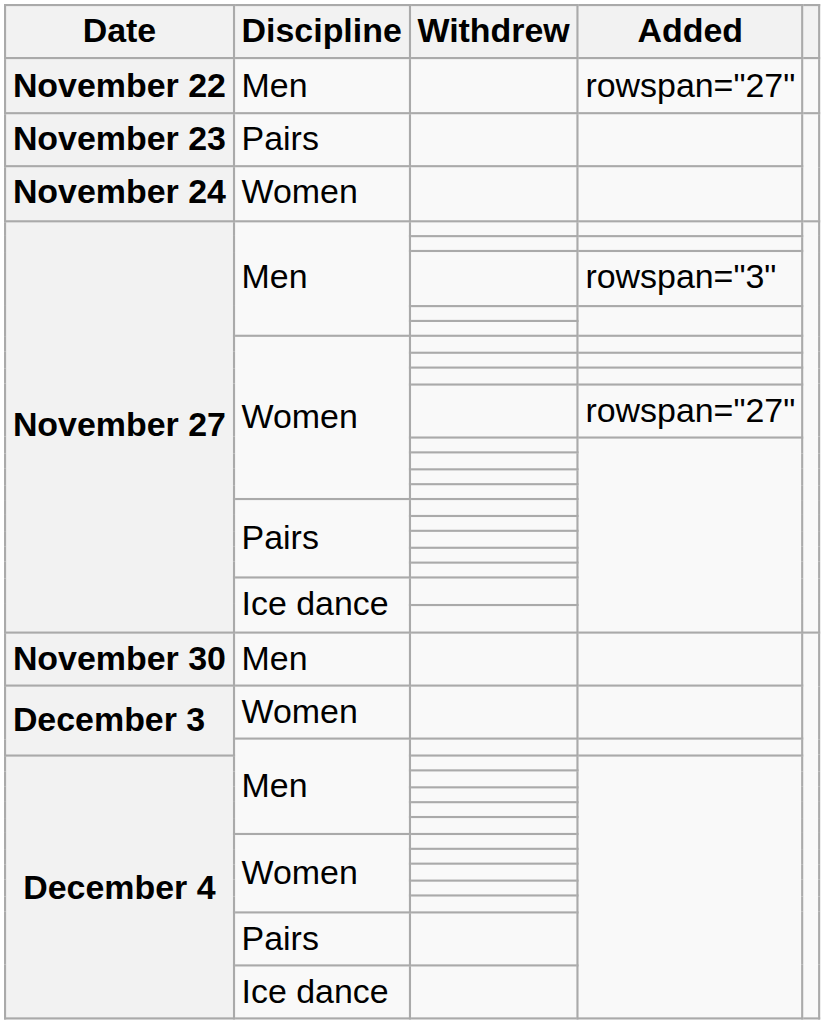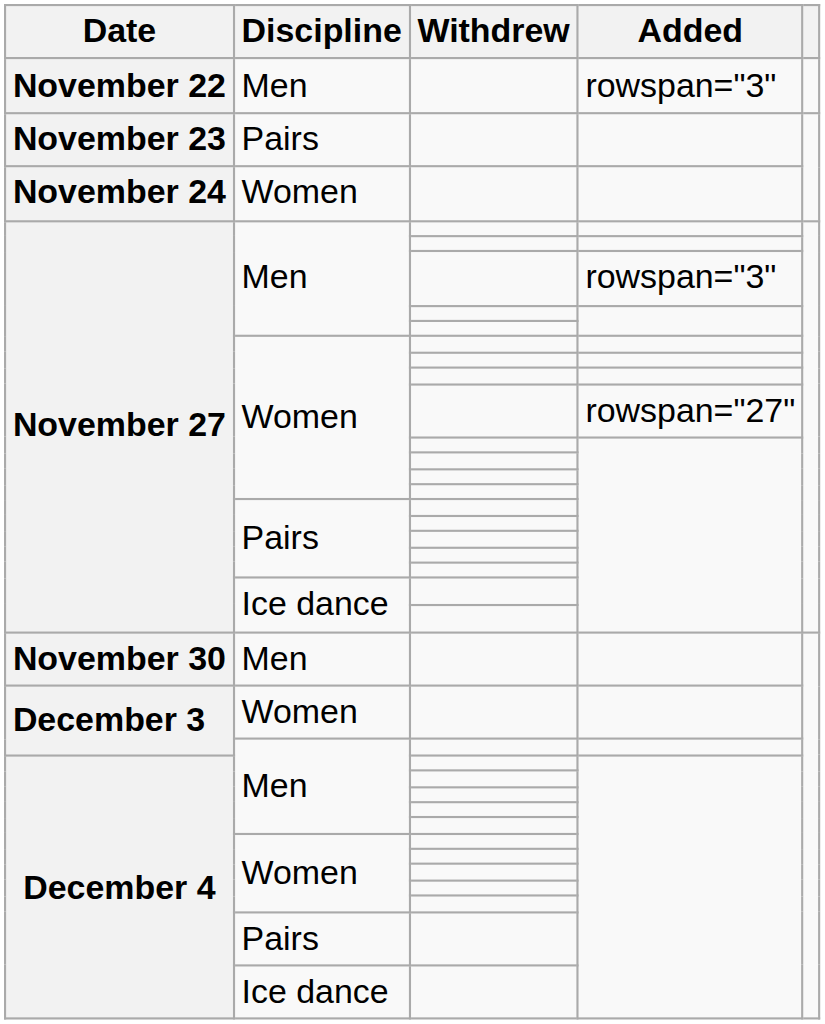(690, 85) rowspan="27" -> (681, 85) rowspan="3"
